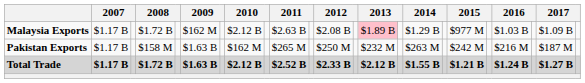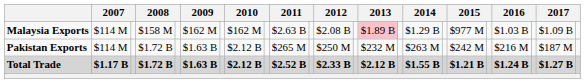(111, 30) $1.17 B -> (111, 30) $114 M
(155, 30) $1.72 B -> (155, 30) $158 M
(244, 30) $2.12 B -> (244, 30) $162 M
(111, 47) $1.17 B -> (111, 47) $114 M
(155, 47) $158 M -> (155, 47) $1.72 B
(244, 47) $162 M -> (244, 47) $2.12 B
